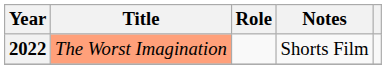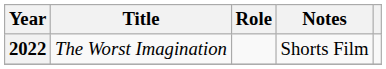(141, 49) lightsalmon background -> (141, 49) no background
